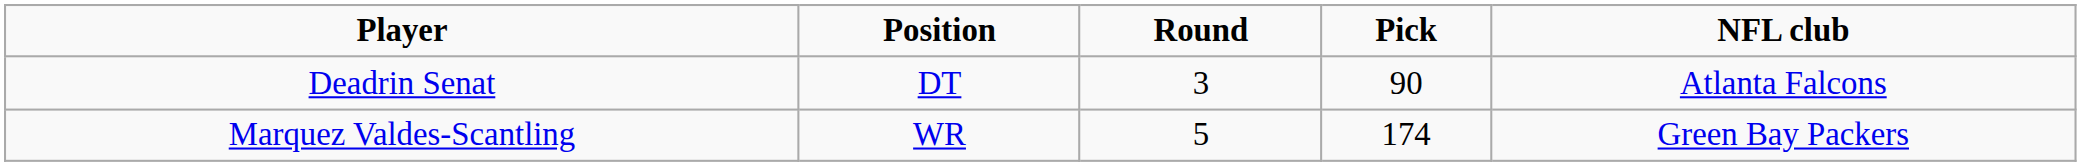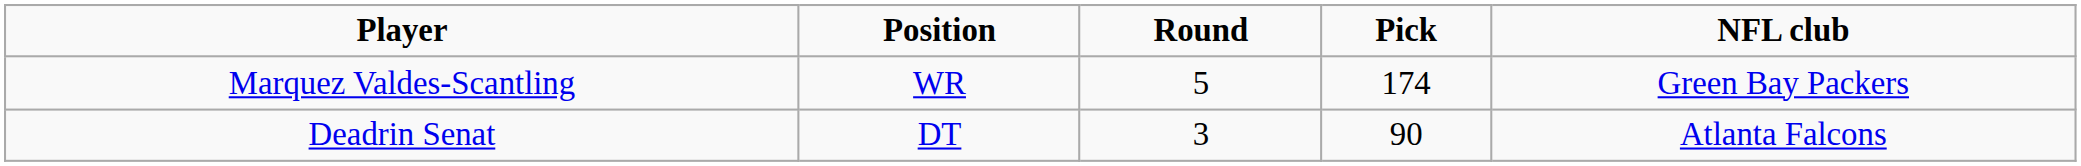rows swapped: (402, 82) <-> (402, 134)
